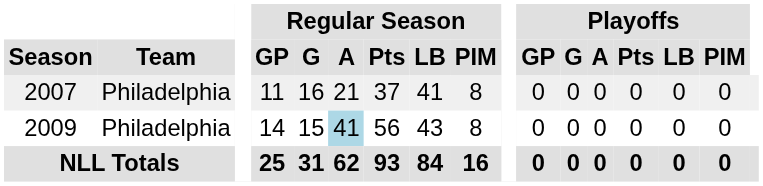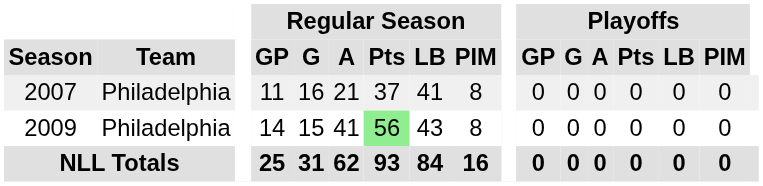(346, 128) lightblue background -> (346, 128) no background
(387, 128) no background -> (387, 128) lightgreen background
